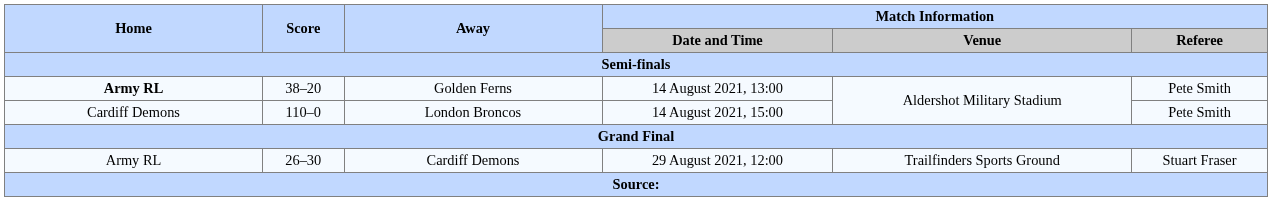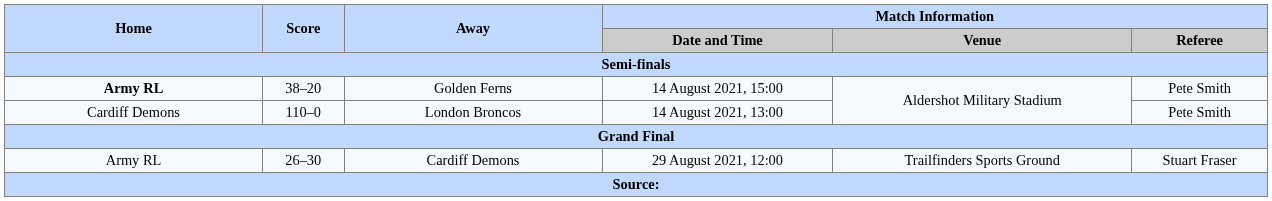(717, 88) 14 August 2021, 13:00 -> (717, 88) 14 August 2021, 15:00
(717, 112) 14 August 2021, 15:00 -> (717, 112) 14 August 2021, 13:00
